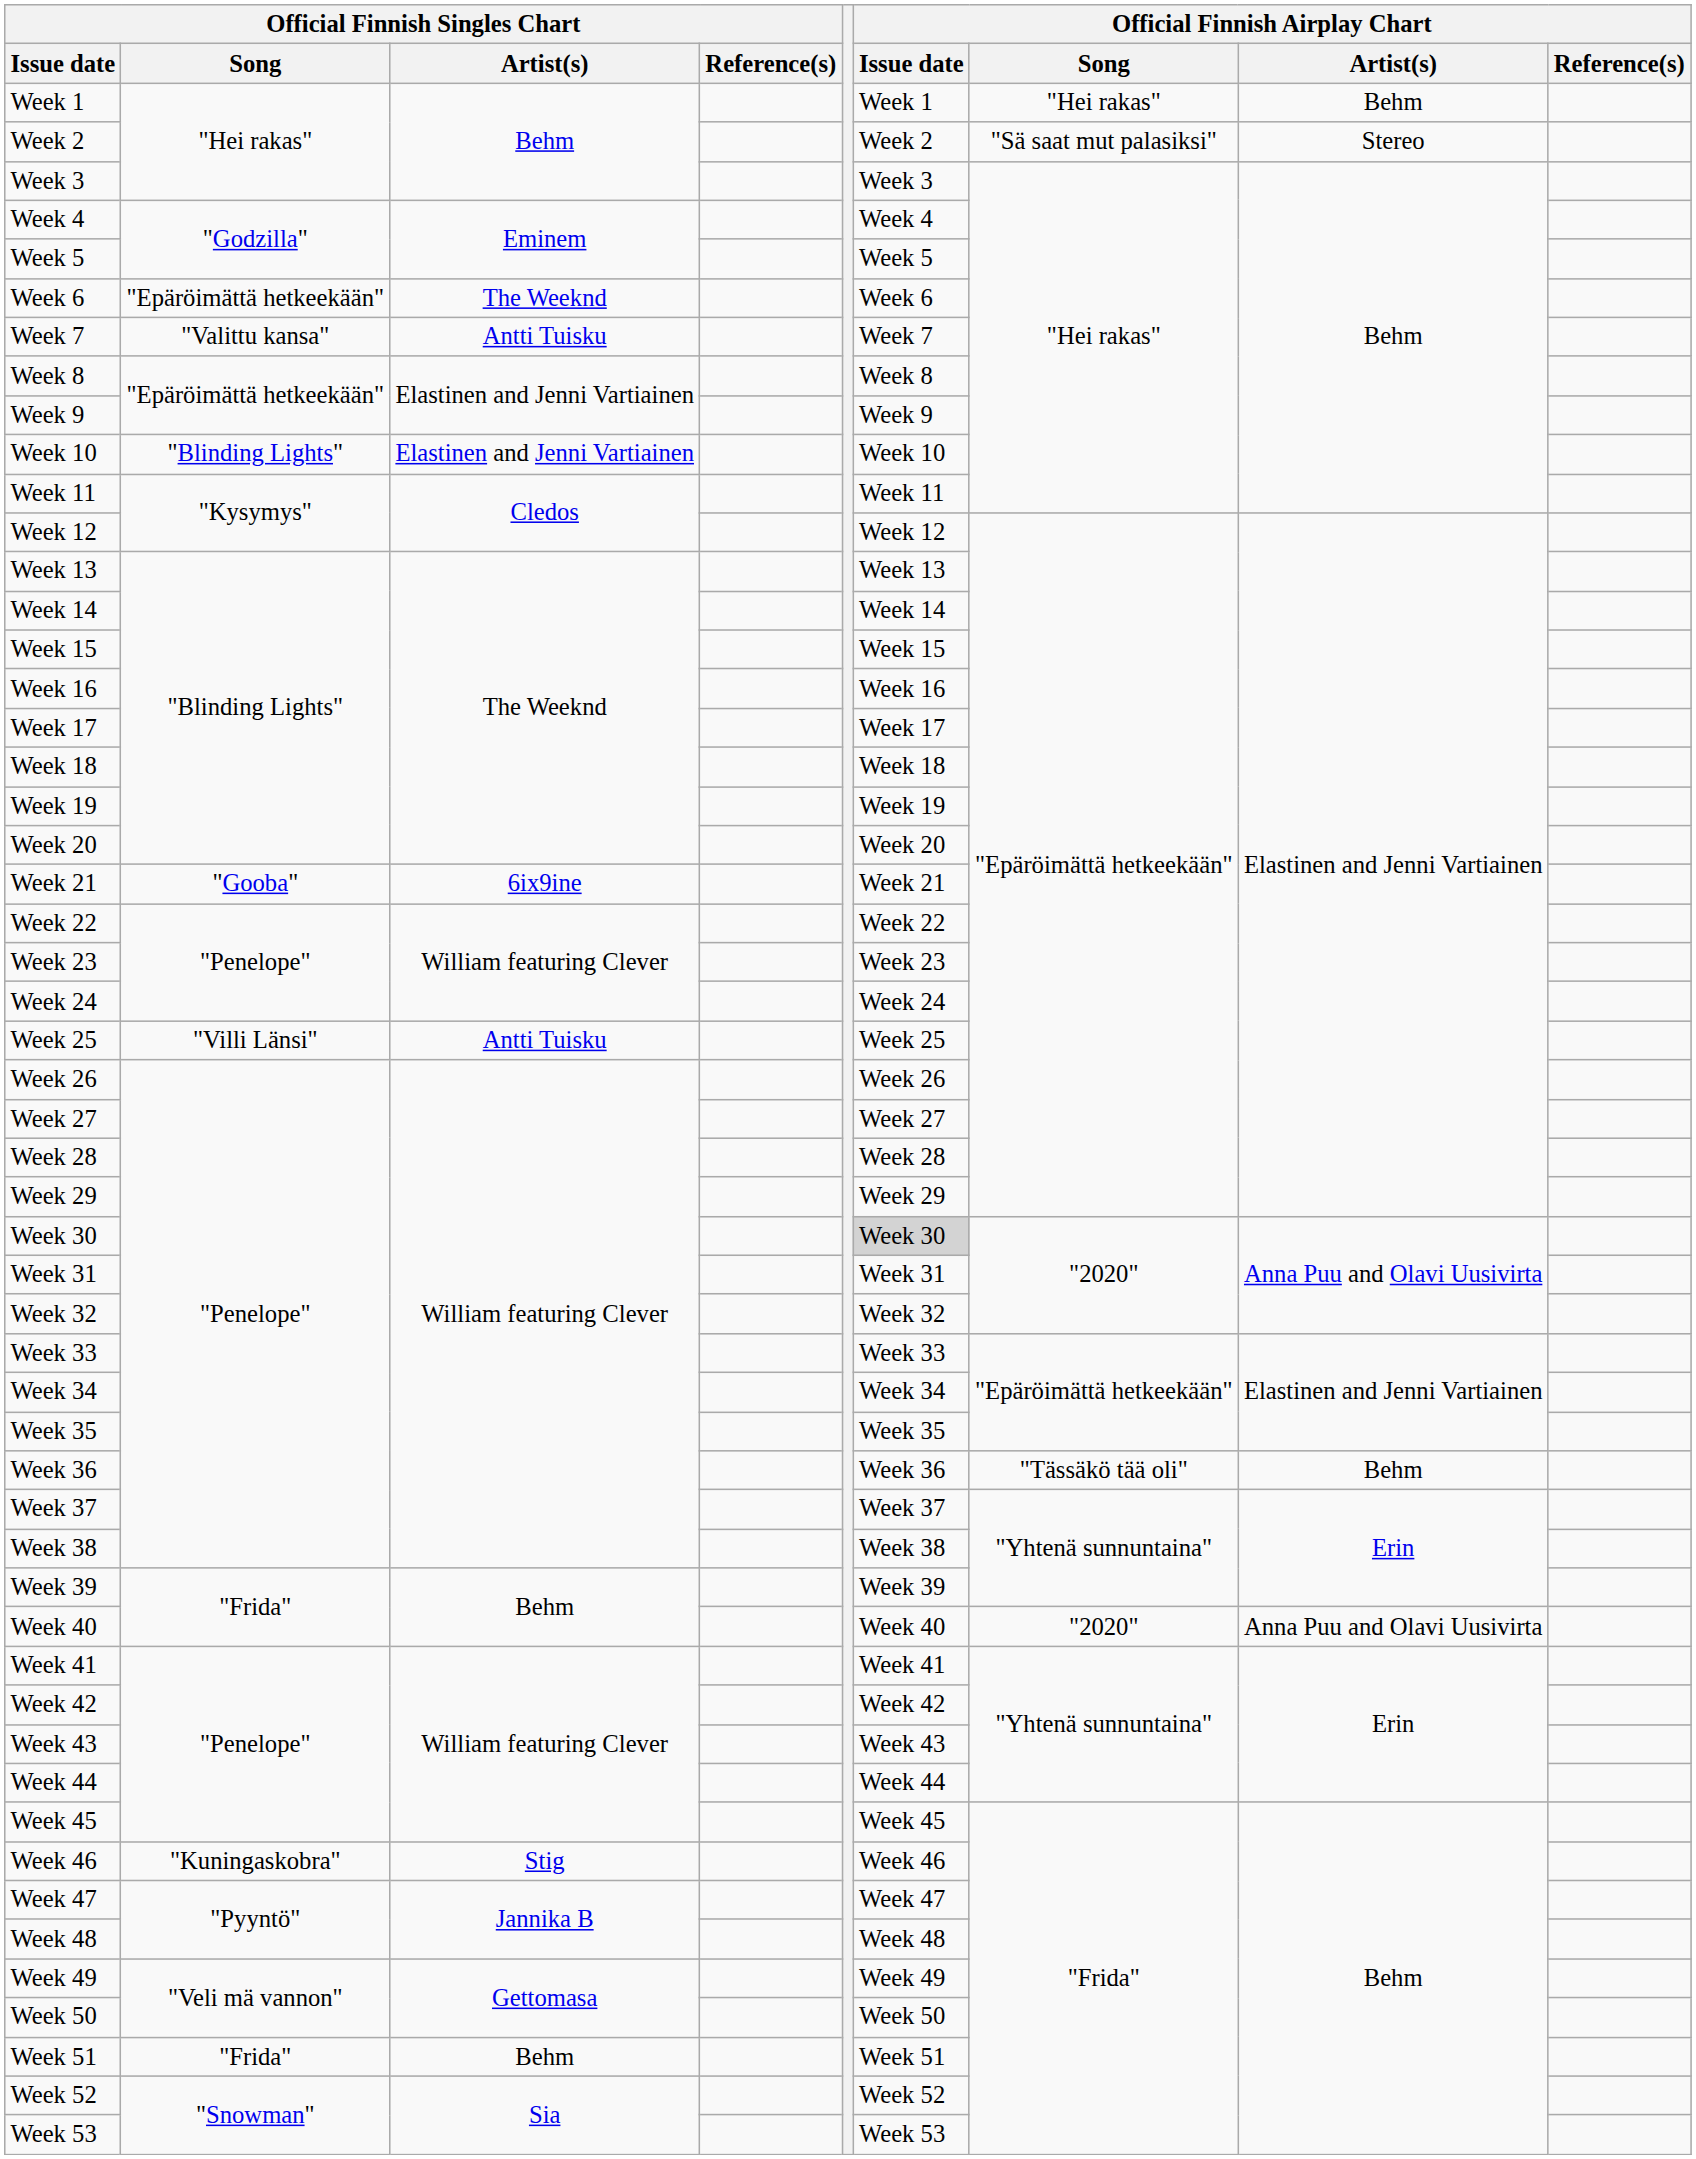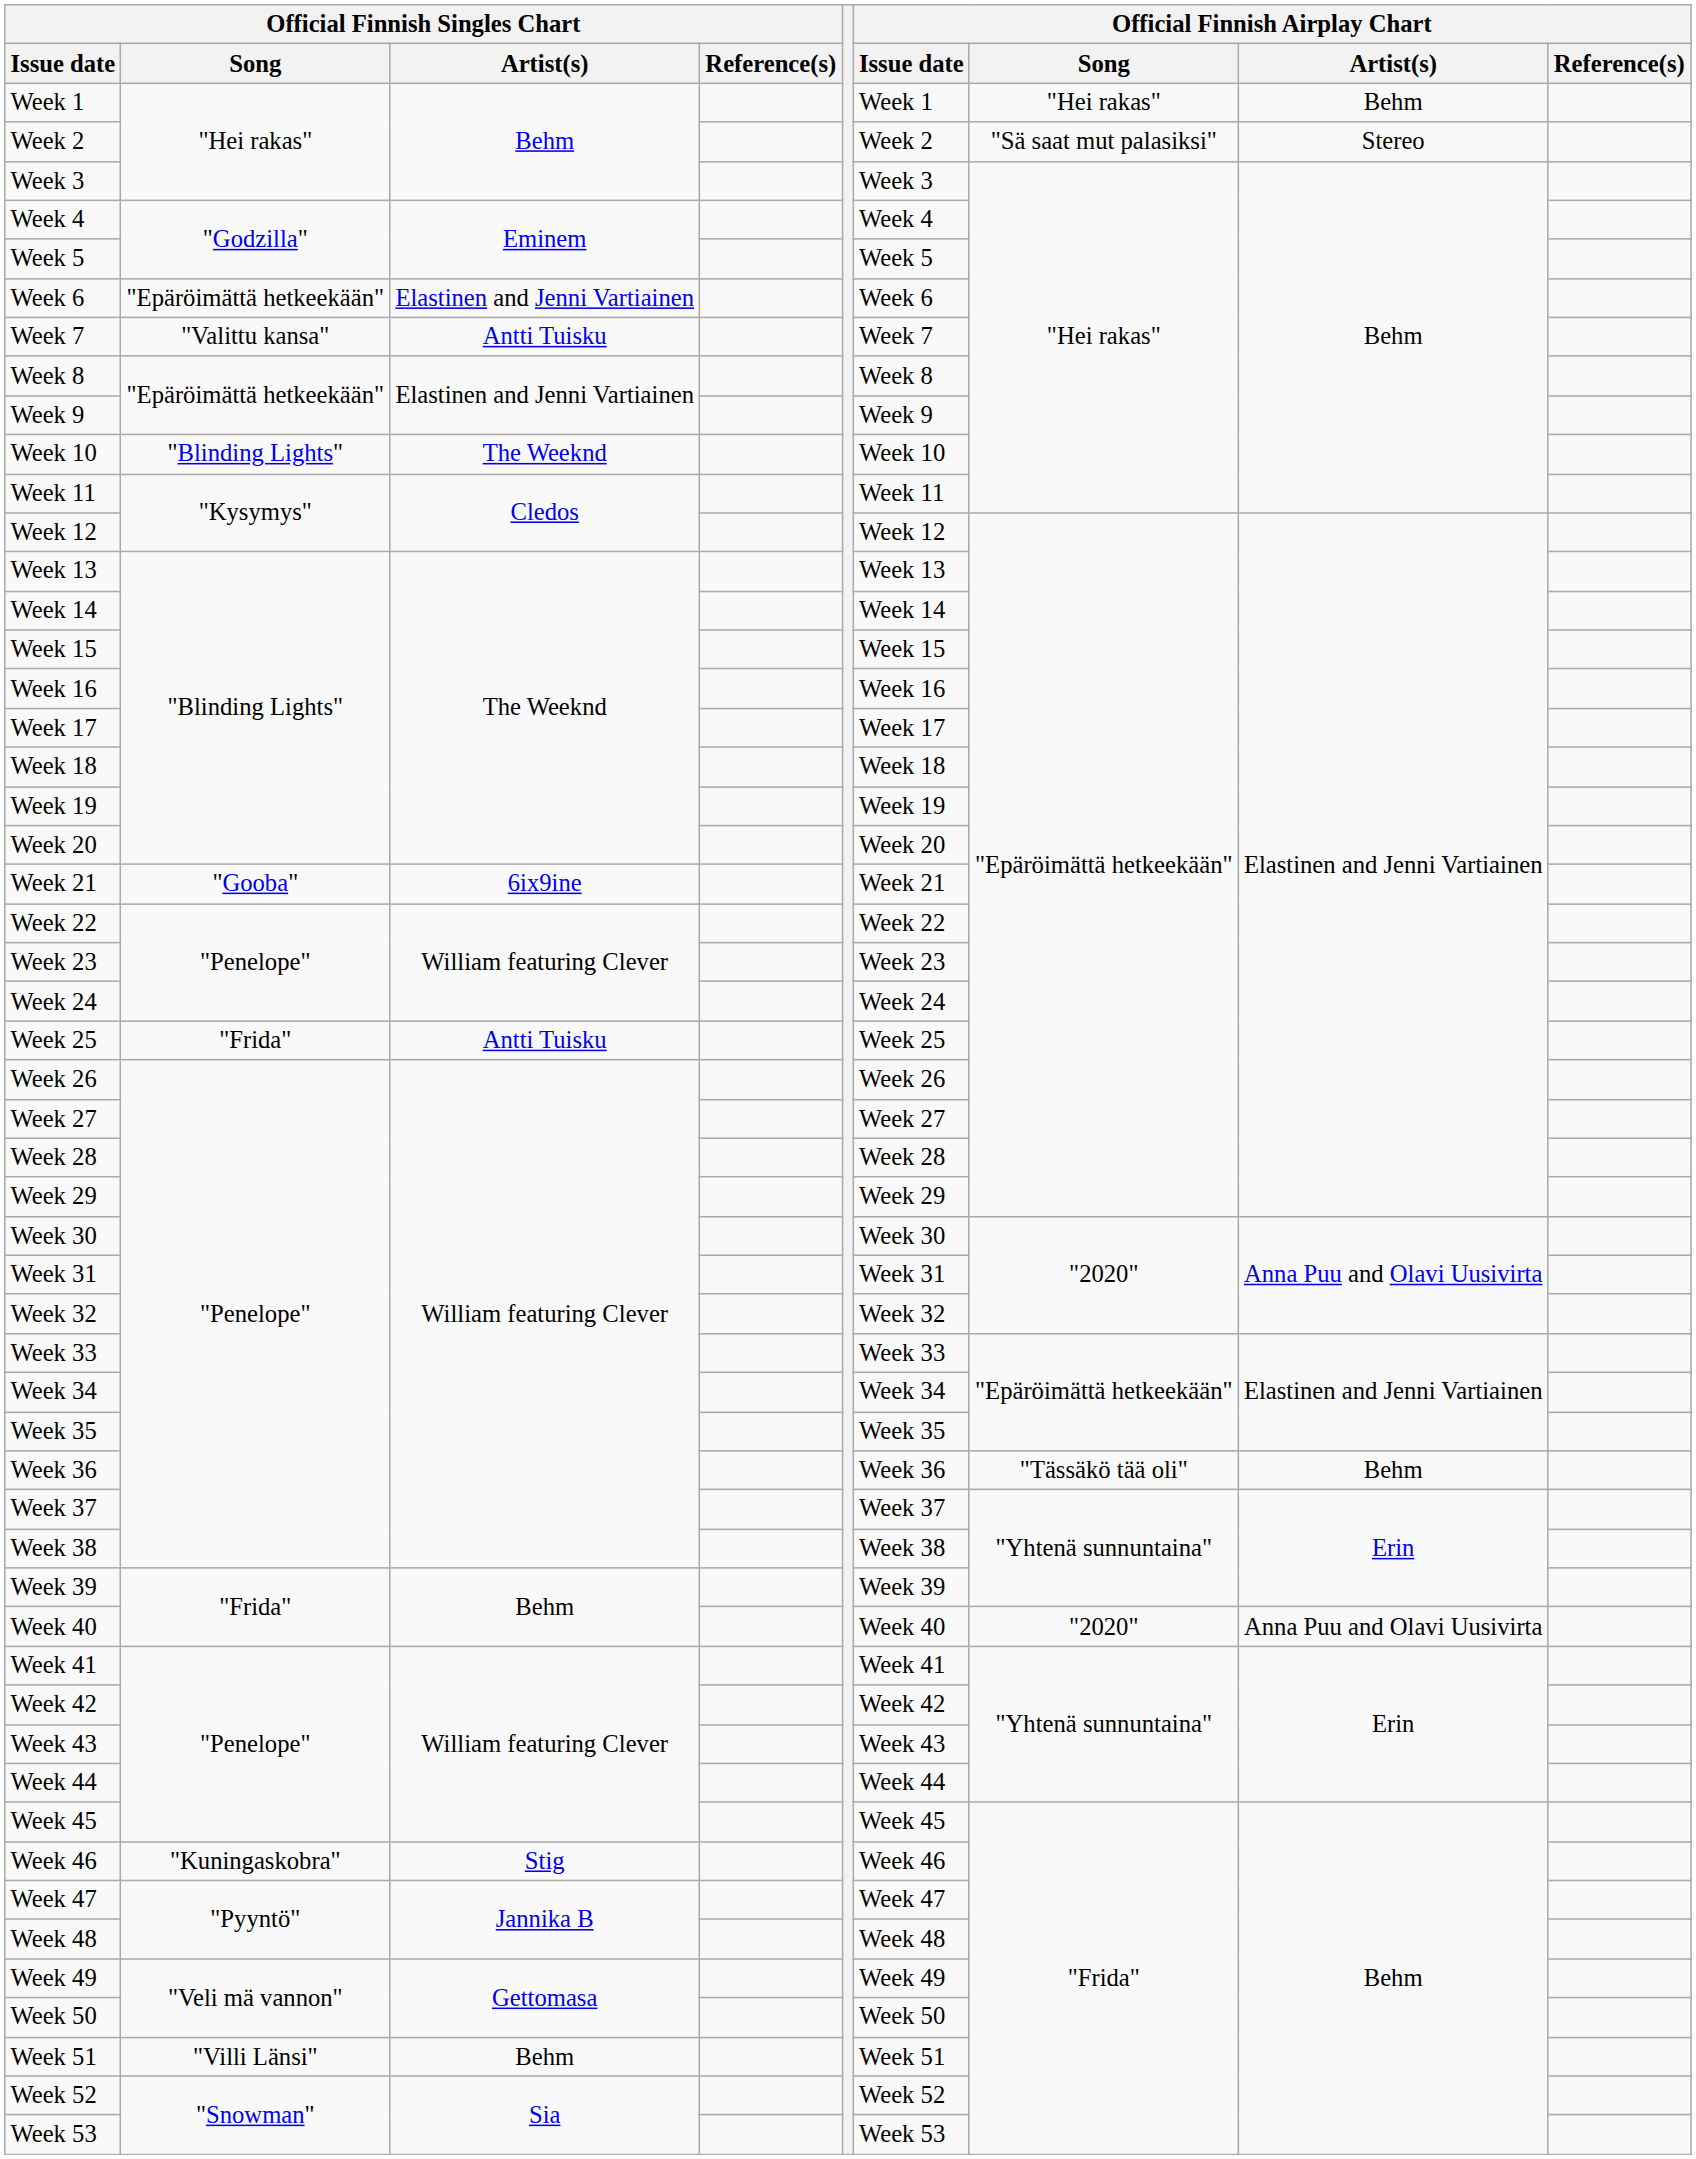(545, 297) The Weeknd -> (545, 297) Elastinen and Jenni Vartiainen
(545, 453) Elastinen and Jenni Vartiainen -> (545, 453) The Weeknd
(255, 1040) "Villi Länsi" -> (255, 1040) "Frida"
(902, 1235) lightgrey background -> (902, 1235) no background
(255, 2056) "Frida" -> (255, 2056) "Villi Länsi"
